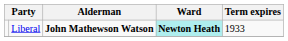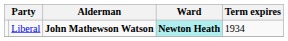(235, 28) 1933 -> (235, 28) 1934
